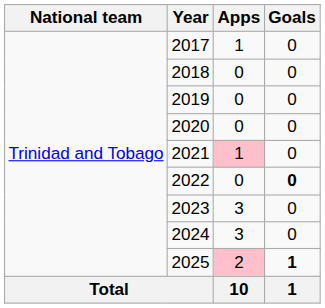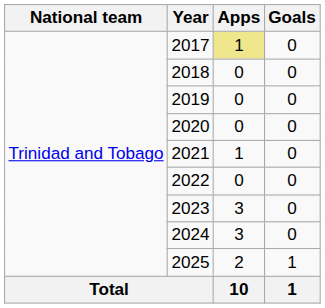(239, 45) no background -> (239, 45) khaki background
(239, 153) pink background -> (239, 153) no background
(292, 180) bold -> (292, 180) normal
(239, 262) pink background -> (239, 262) no background
(292, 262) bold -> (292, 262) normal
